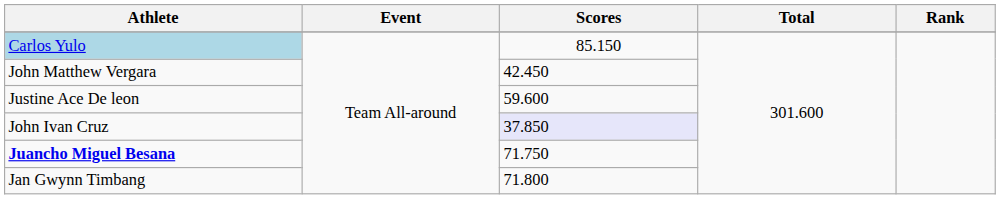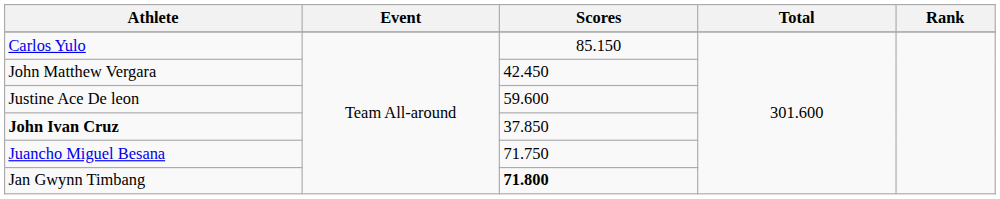(47, 45) lightblue background -> (47, 45) no background
(59, 126) normal -> (64, 126) bold
(526, 126) lavender background -> (526, 126) no background
(92, 153) bold -> (87, 153) normal
(526, 180) normal -> (526, 180) bold
